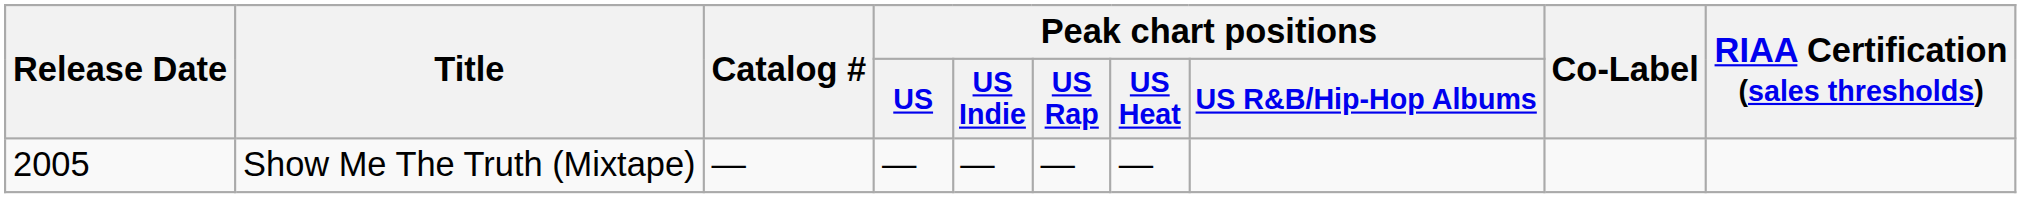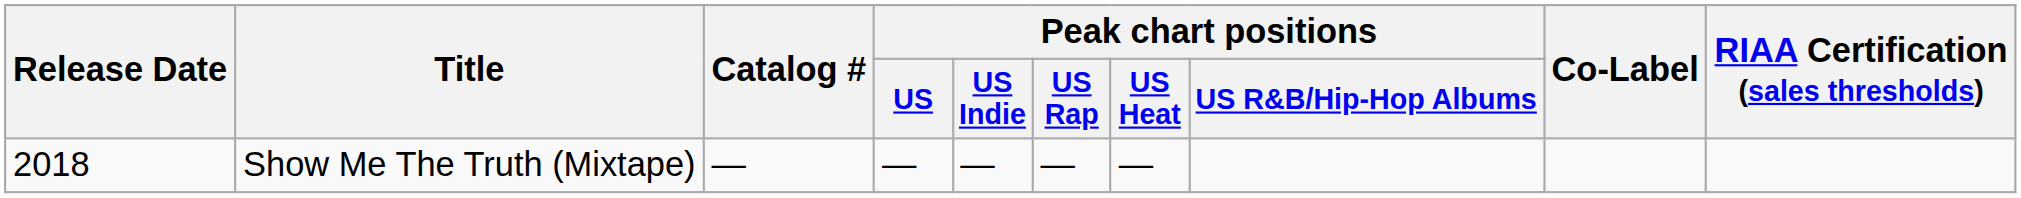(51, 164) 2005 -> (51, 164) 2018
